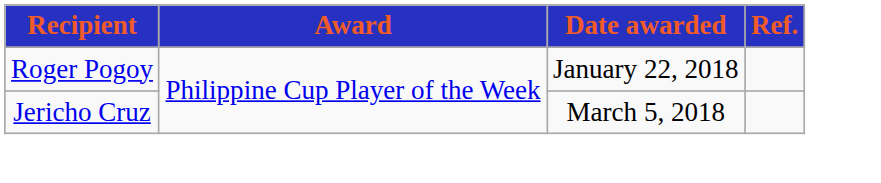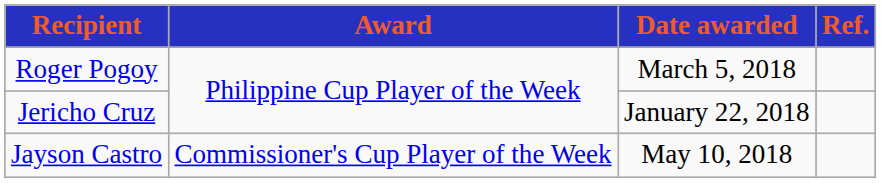(646, 68) January 22, 2018 -> (717, 68) March 5, 2018
(646, 111) March 5, 2018 -> (717, 111) January 22, 2018
+ row: (87, 154)
